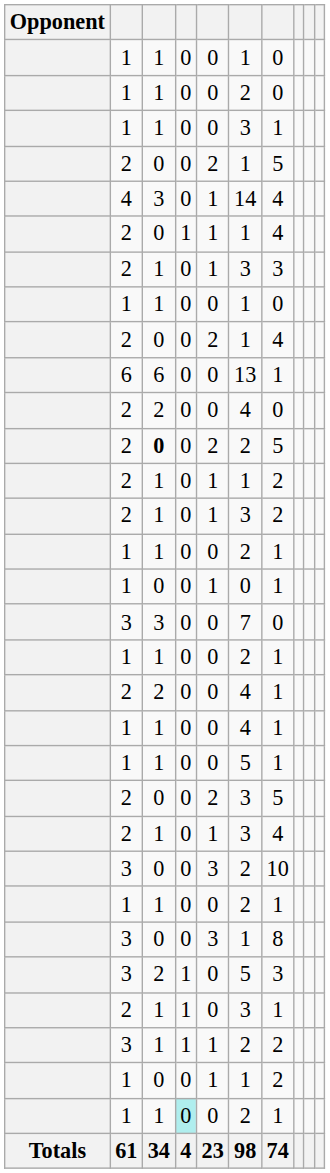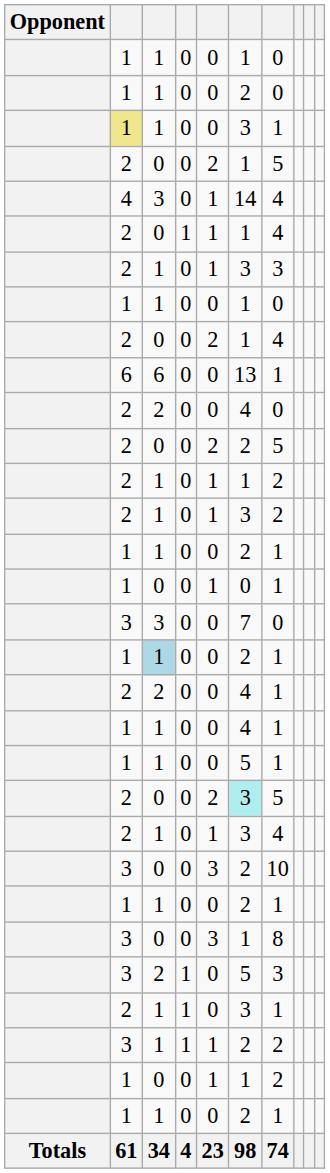(126, 127) no background -> (126, 127) khaki background
(159, 445) bold -> (159, 445) normal
(159, 657) no background -> (159, 657) lightblue background
(245, 798) no background -> (245, 798) paleturquoise background
(186, 1115) paleturquoise background -> (186, 1115) no background
